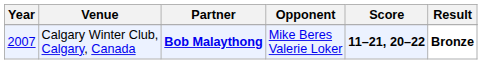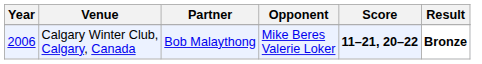(21, 42) 2007 -> (21, 42) 2006
(214, 42) bold -> (210, 42) normal
